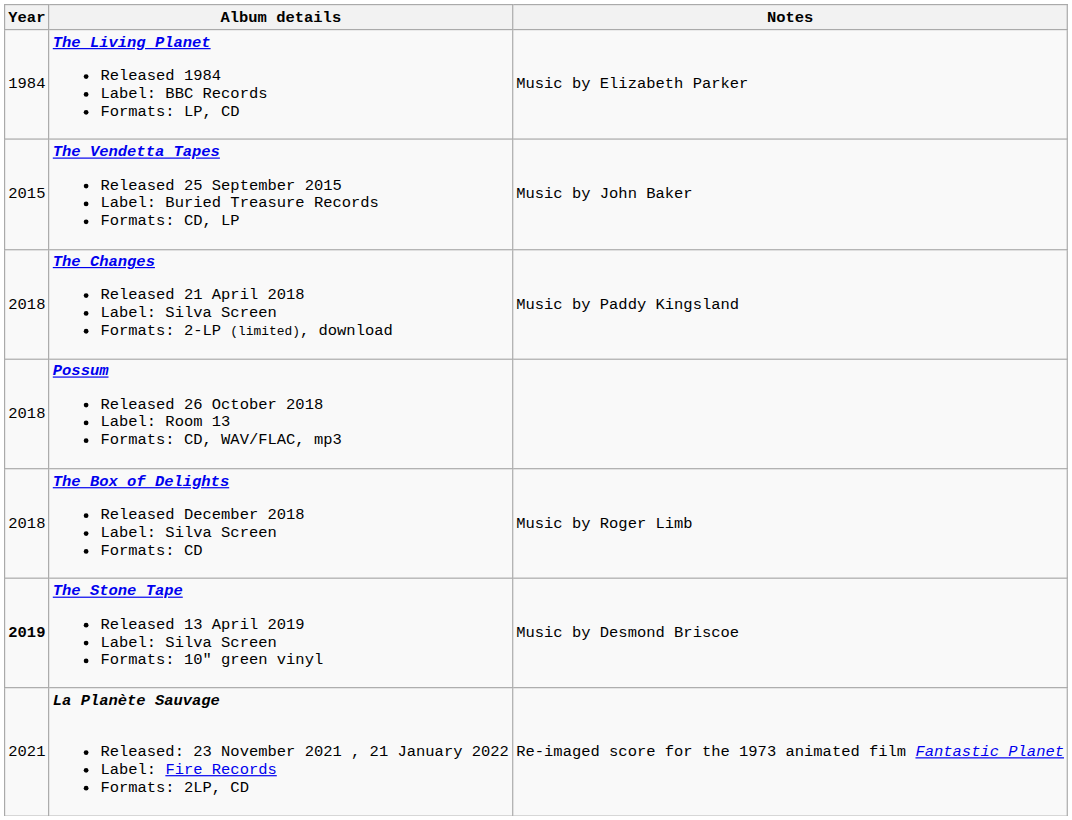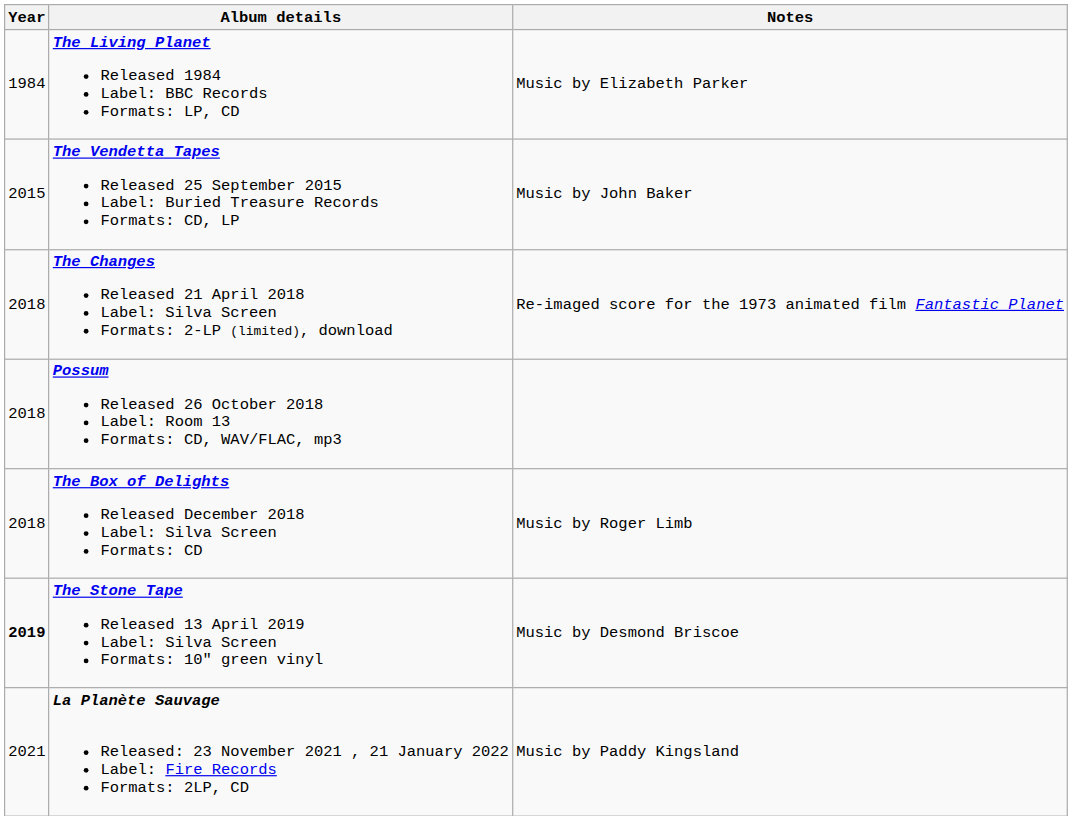(628, 304) Music by Paddy Kingsland -> (790, 304) Re-imaged score for the 1973 animated film Fantastic Planet
(790, 752) Re-imaged score for the 1973 animated film Fantastic Planet -> (628, 752) Music by Paddy Kingsland
